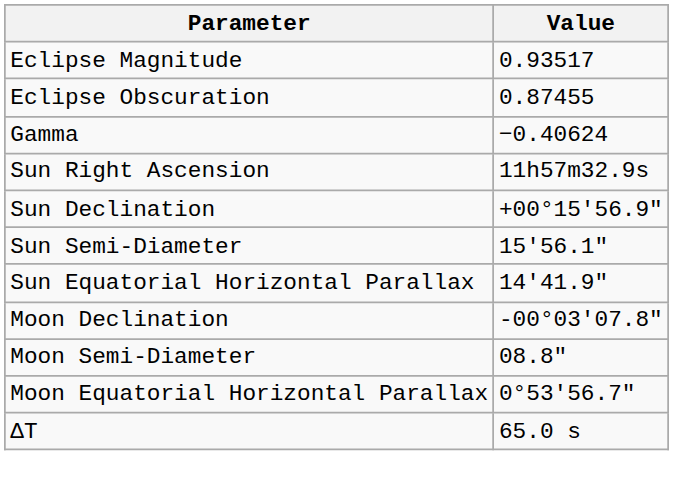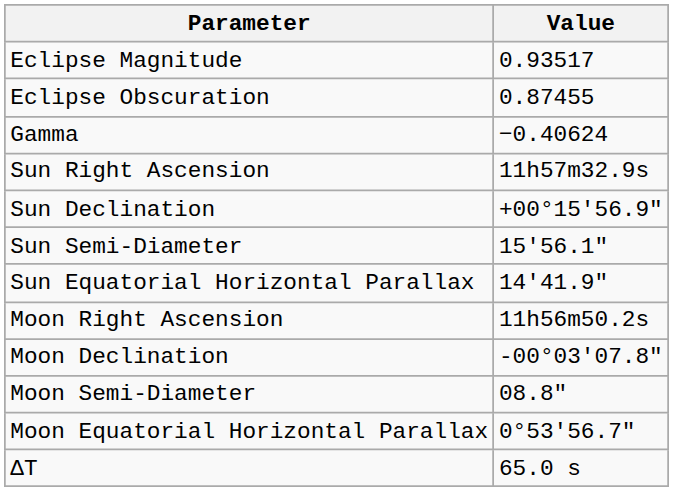+ row: (147, 320)
